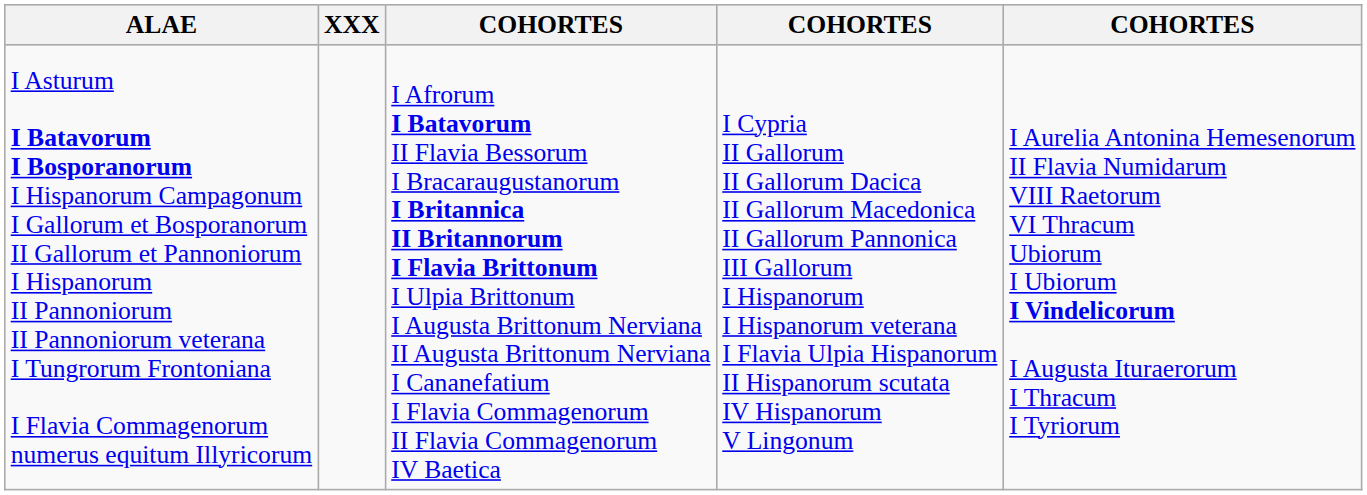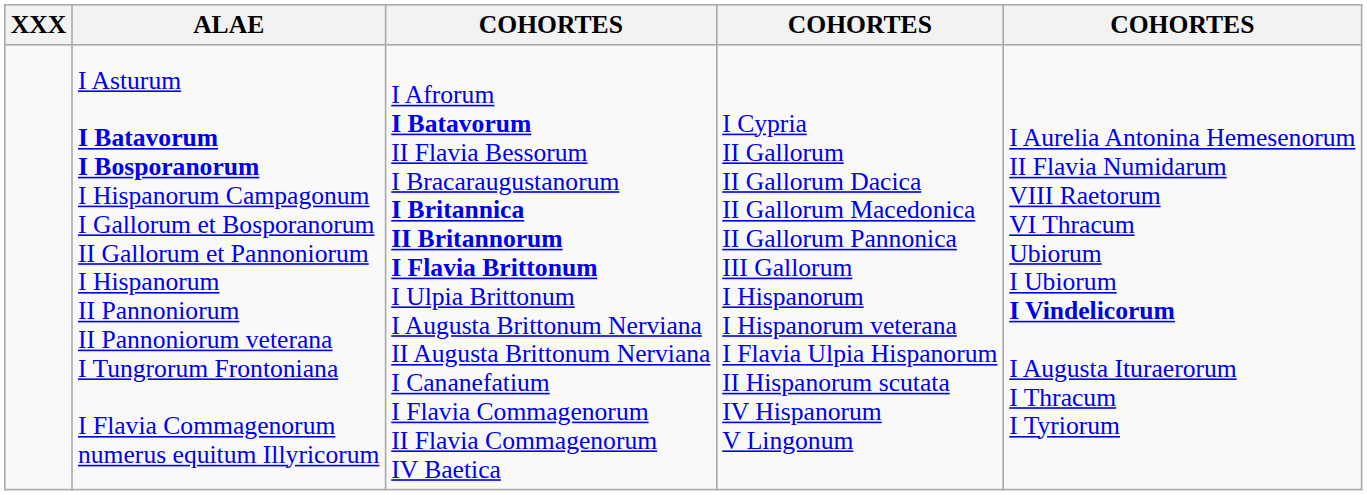columns swapped: (161, 24) <-> (352, 24)
